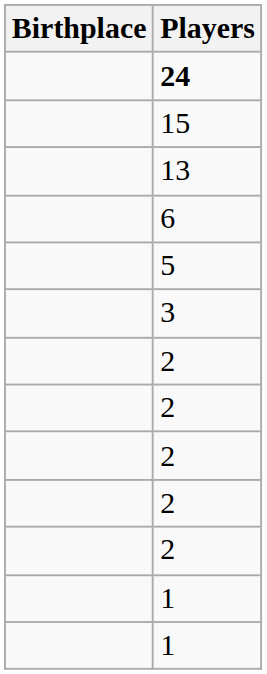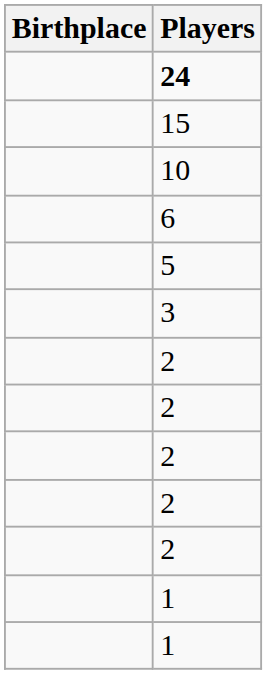(175, 170) 13 -> (175, 170) 10
